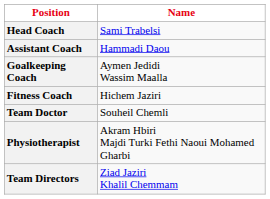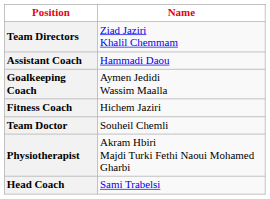rows swapped: (36, 30) <-> (43, 178)
